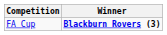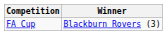(112, 24) bold -> (112, 24) normal
